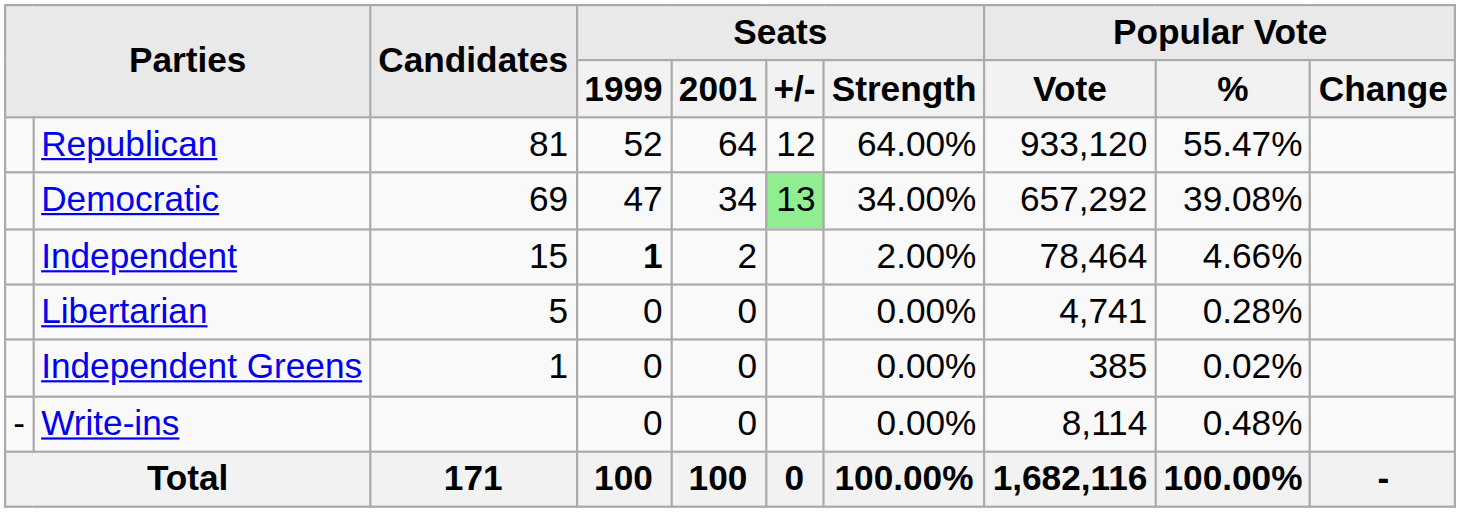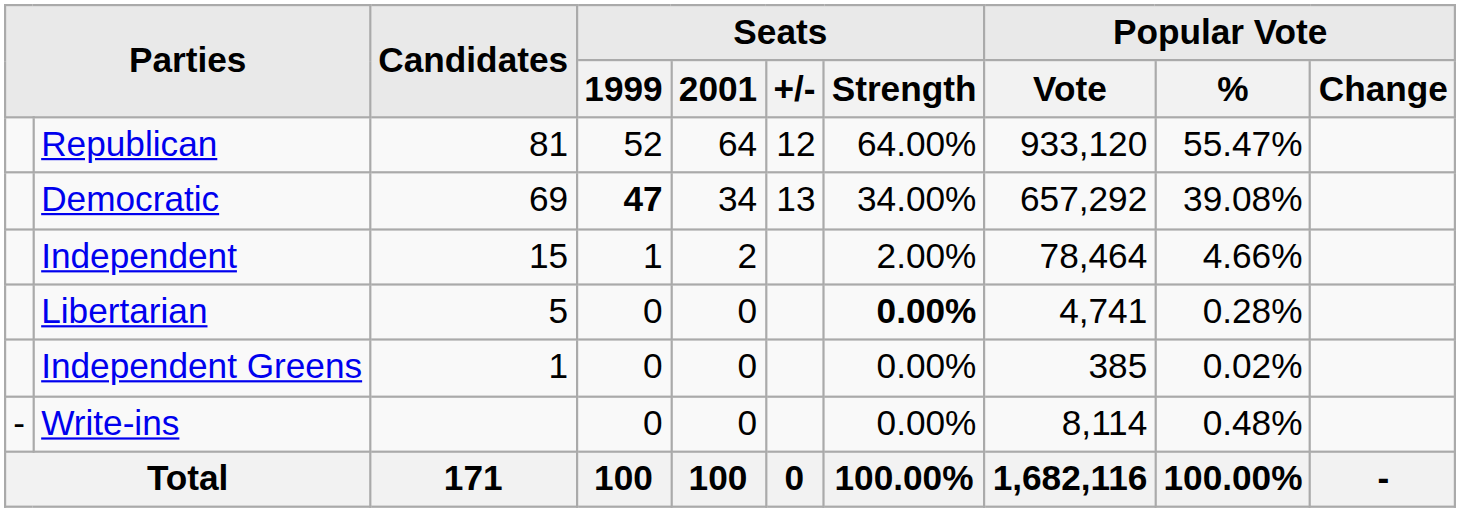(643, 199) normal -> (643, 199) bold
(796, 199) lightgreen background -> (796, 199) no background
(653, 255) bold -> (653, 255) normal
(926, 311) normal -> (926, 311) bold
